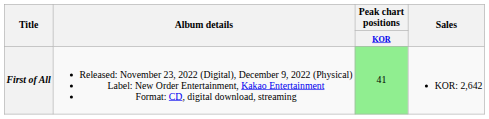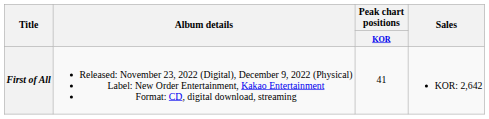(381, 80) lightgreen background -> (381, 80) no background
